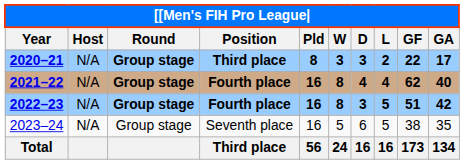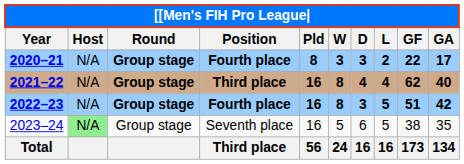(249, 60) Third place -> (249, 60) Fourth place
(249, 82) Fourth place -> (249, 82) Third place
(88, 126) no background -> (88, 126) lightgreen background
